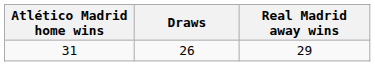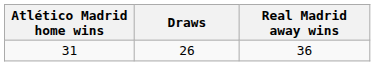(304, 51) 29 -> (304, 51) 36
